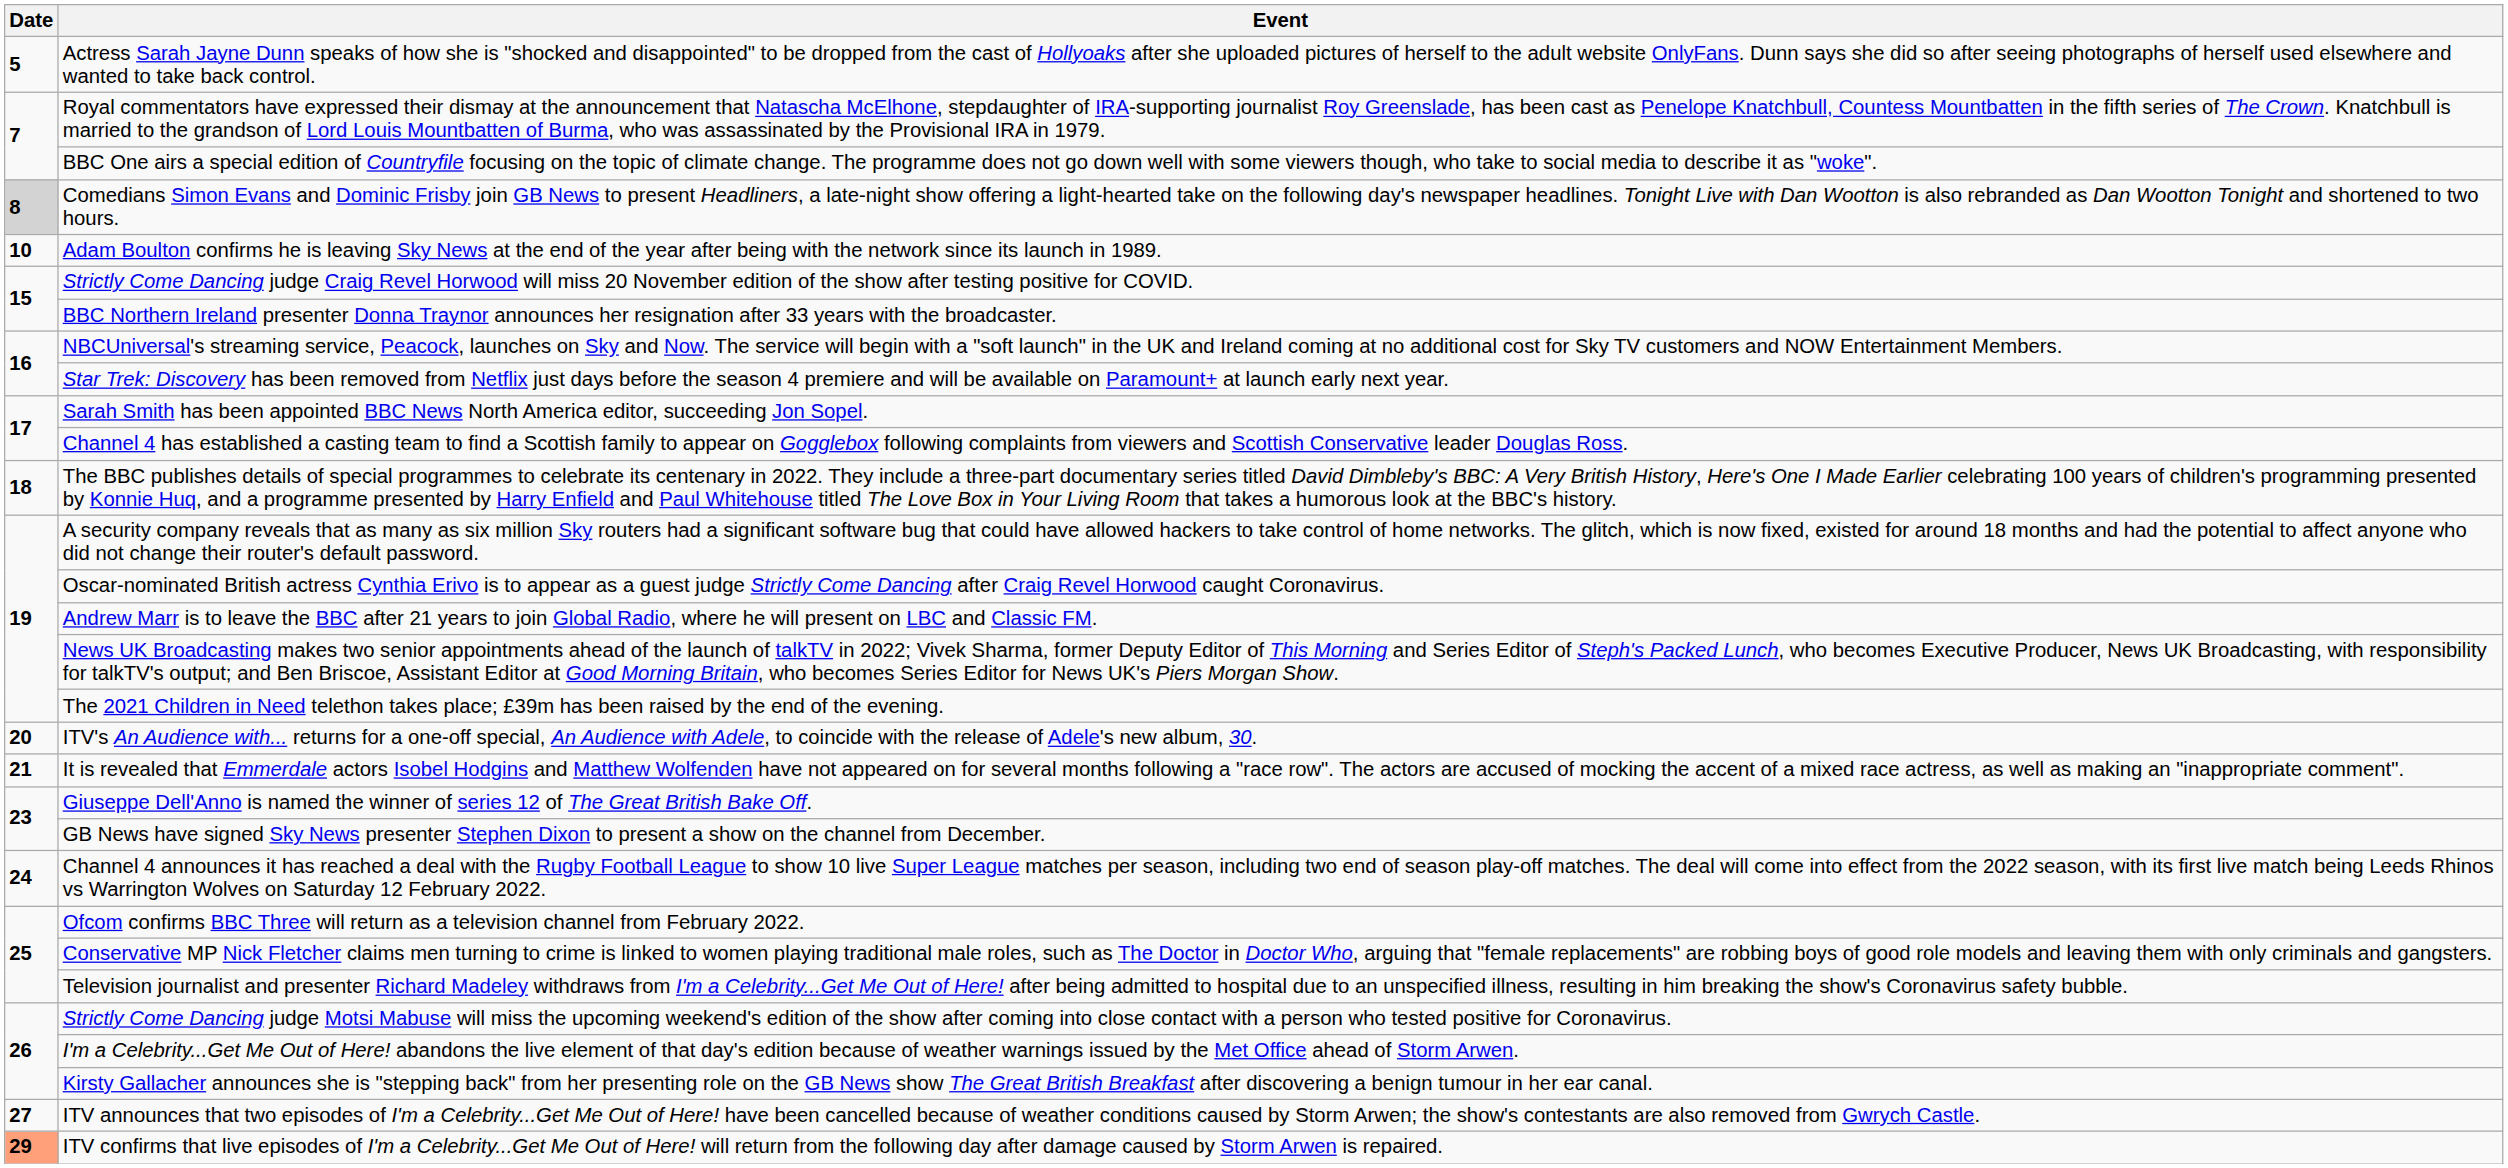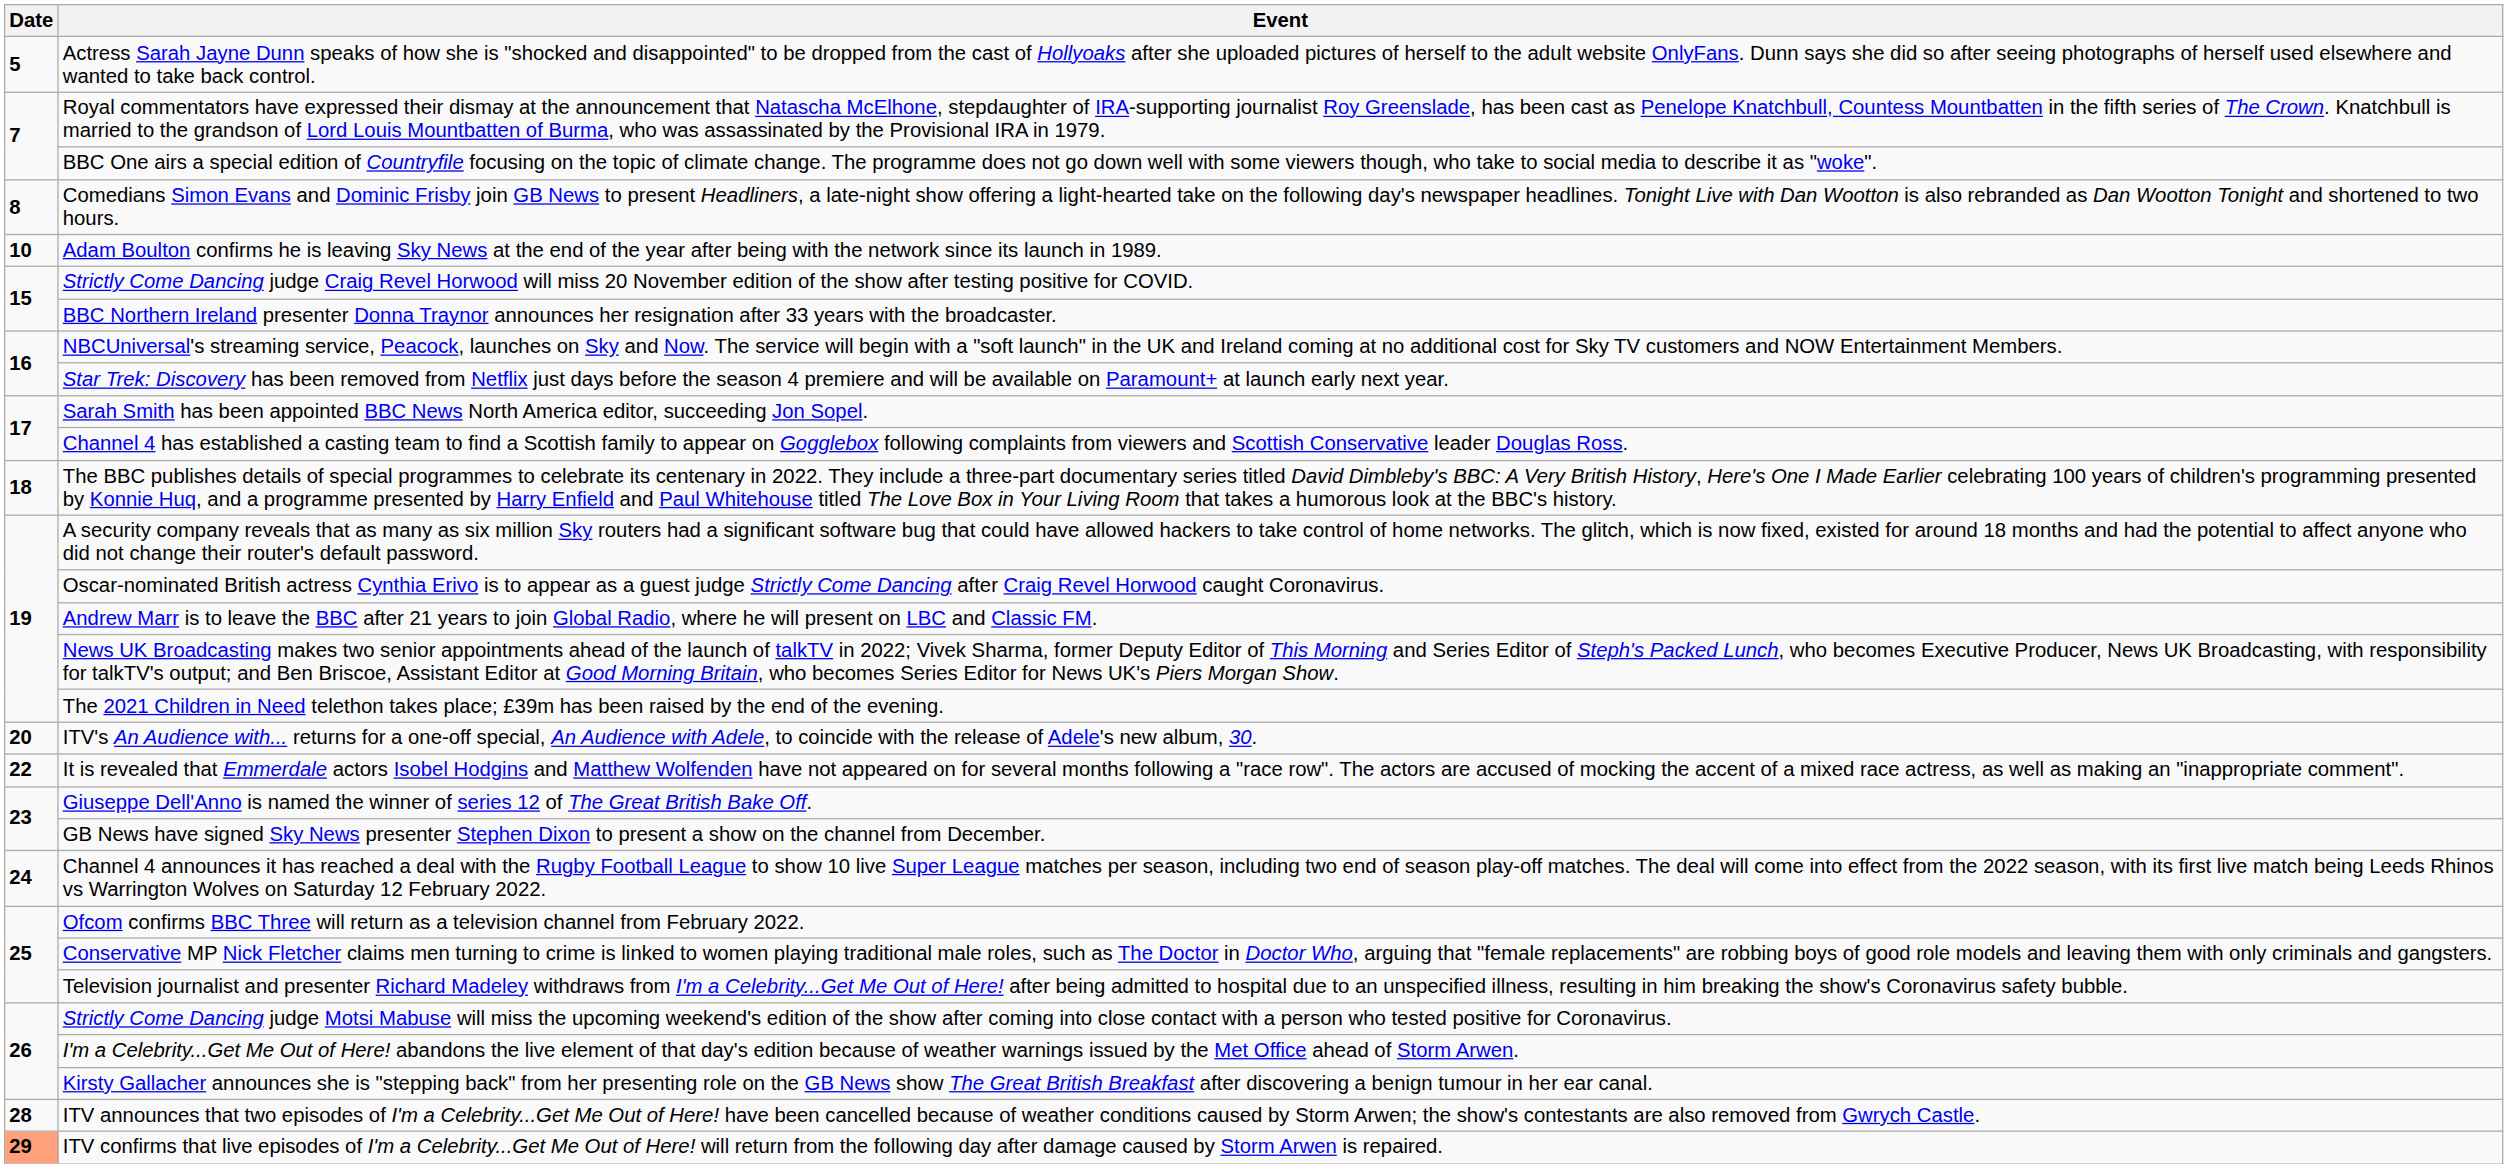(15, 206) lightgrey background -> (15, 206) no background
(21, 770) 21 -> (21, 770) 22
(21, 1115) 27 -> (21, 1115) 28
